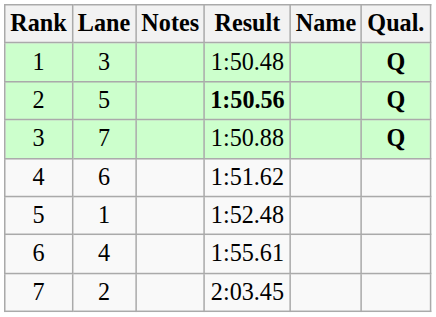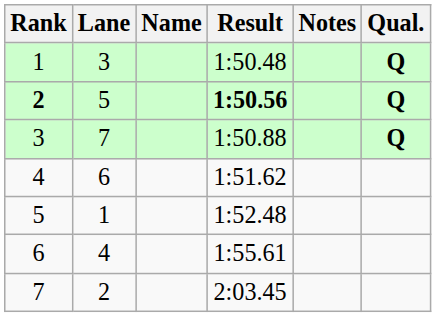columns swapped: (326, 23) <-> (170, 23)
(39, 100) normal -> (39, 100) bold
